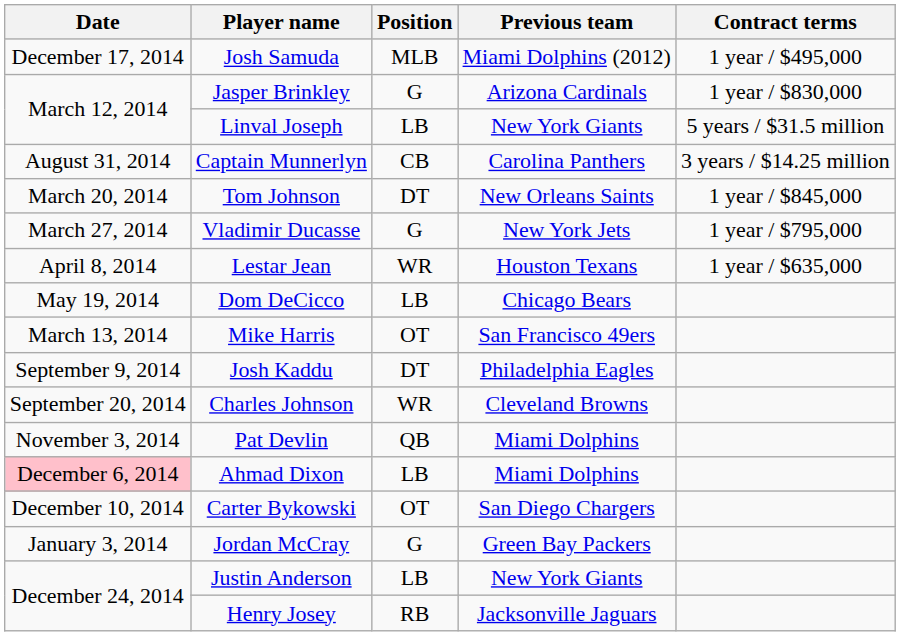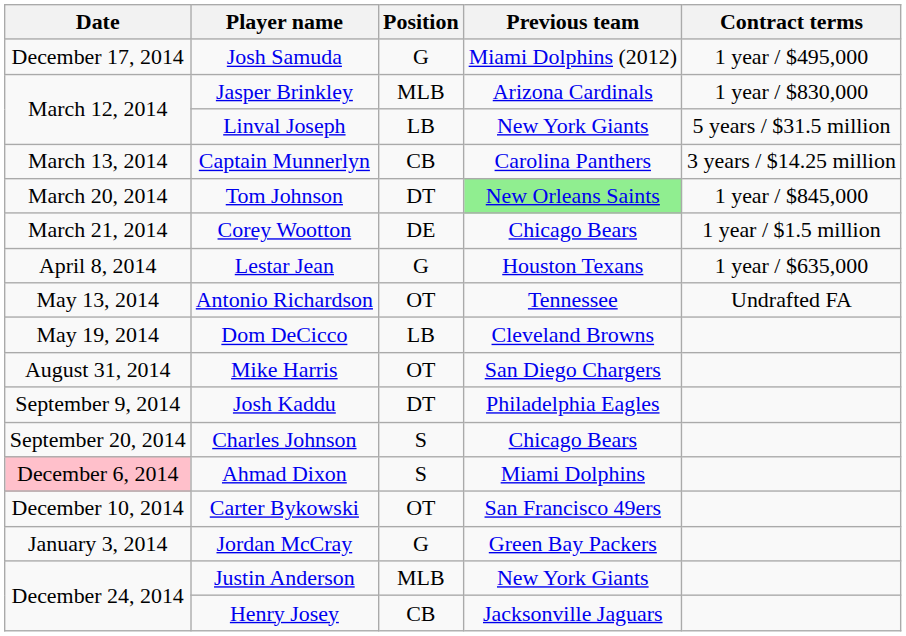(415, 56) MLB -> (421, 56) G
(415, 91) G -> (421, 91) MLB
(98, 160) August 31, 2014 -> (98, 160) March 13, 2014
(567, 195) no background -> (573, 195) lightgreen background
+ row: (284, 230)
- row: (281, 230)
(415, 265) WR -> (421, 265) G
+ row: (284, 299)
(567, 299) Chicago Bears -> (573, 334) Cleveland Browns
(98, 334) March 13, 2014 -> (98, 369) August 31, 2014
(567, 334) San Francisco 49ers -> (573, 369) San Diego Chargers
(415, 404) WR -> (421, 439) S
(567, 404) Cleveland Browns -> (573, 439) Chicago Bears
- row: (281, 439)
(415, 473) LB -> (421, 473) S
(567, 508) San Diego Chargers -> (573, 508) San Francisco 49ers
(415, 578) LB -> (421, 578) MLB
(415, 612) RB -> (421, 612) CB
